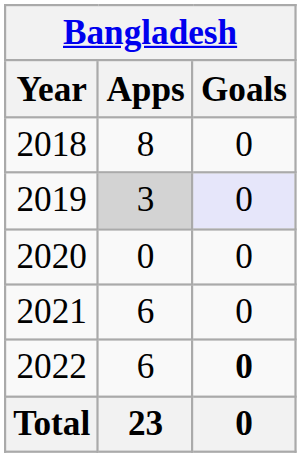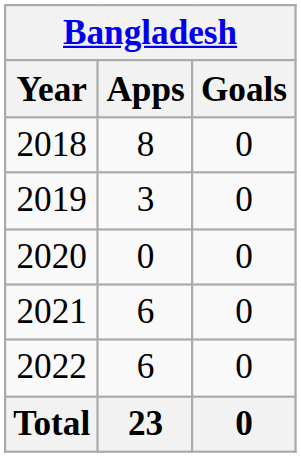(146, 199) lightgrey background -> (146, 199) no background
(244, 199) lavender background -> (244, 199) no background
(244, 367) bold -> (244, 367) normal
